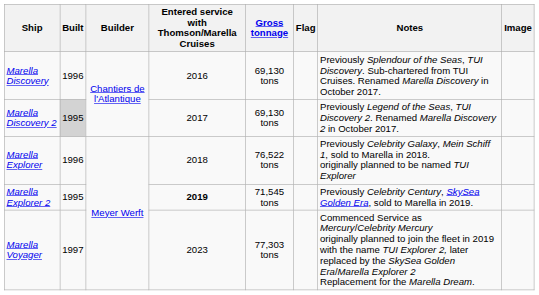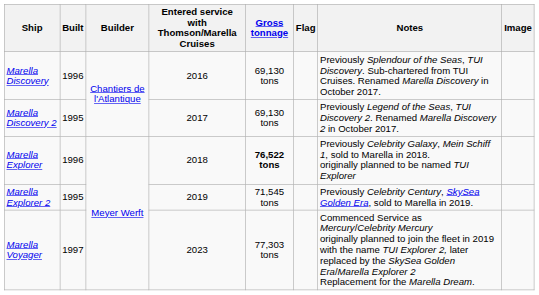(73, 118) lightgrey background -> (73, 118) no background
(269, 160) normal -> (269, 160) bold
(197, 197) bold -> (197, 197) normal
